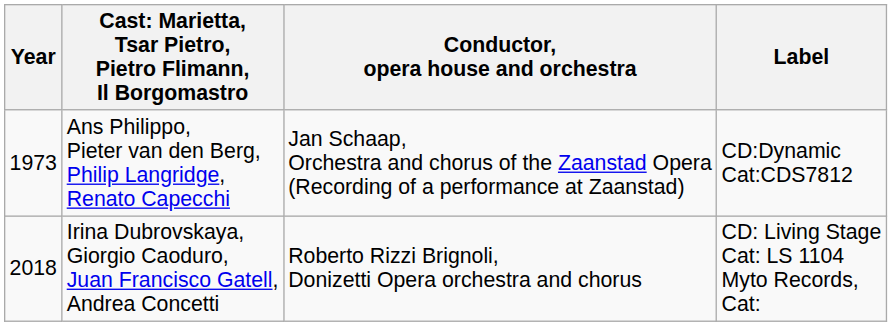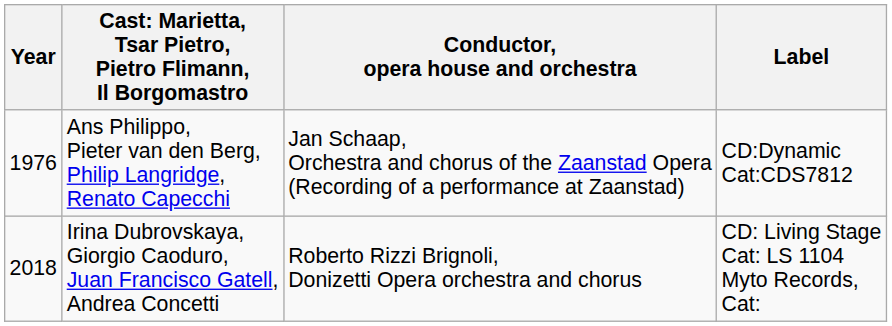(33, 162) 1973 -> (33, 162) 1976
